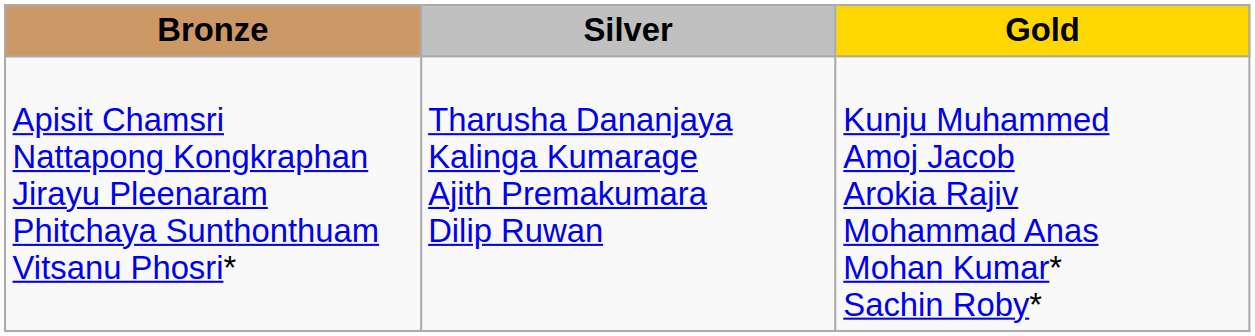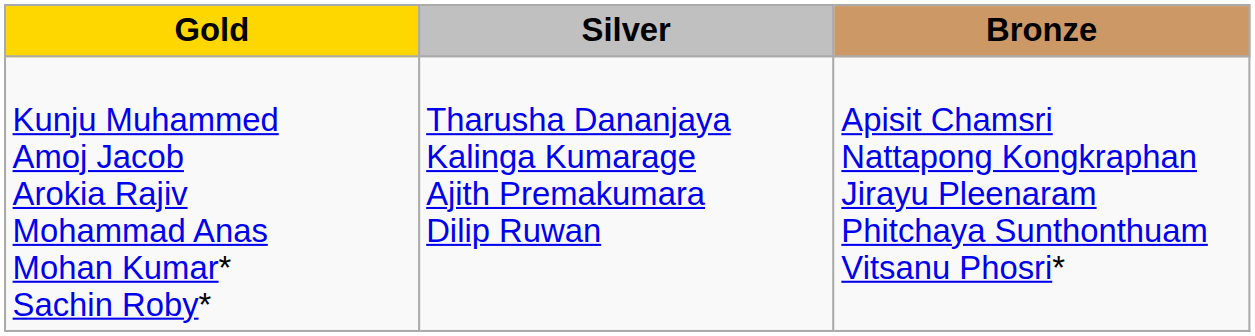columns swapped: (1043, 30) <-> (213, 30)
